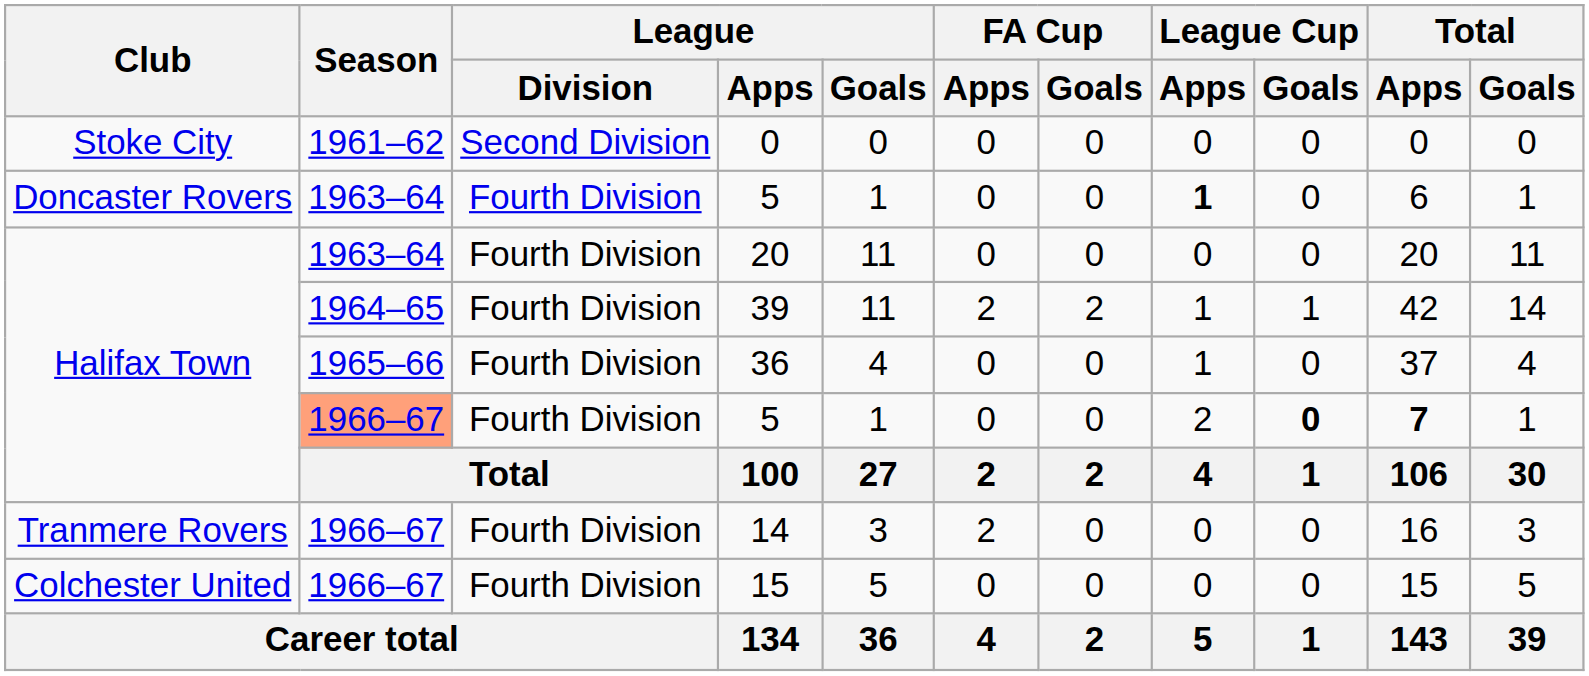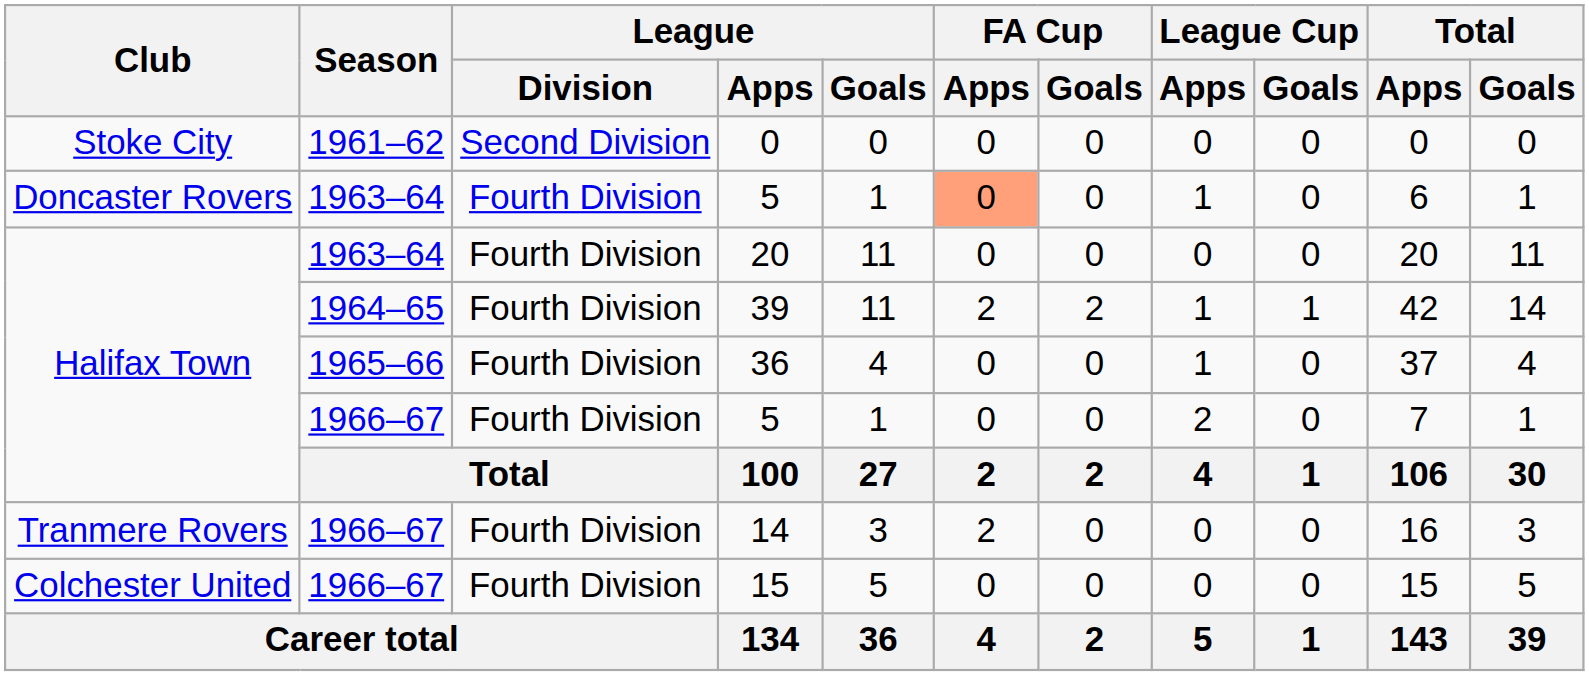(986, 198) no background -> (986, 198) lightsalmon background
(1203, 198) bold -> (1203, 198) normal
(376, 419) lightsalmon background -> (376, 419) no background
(1311, 419) bold -> (1311, 419) normal
(1419, 419) bold -> (1419, 419) normal
